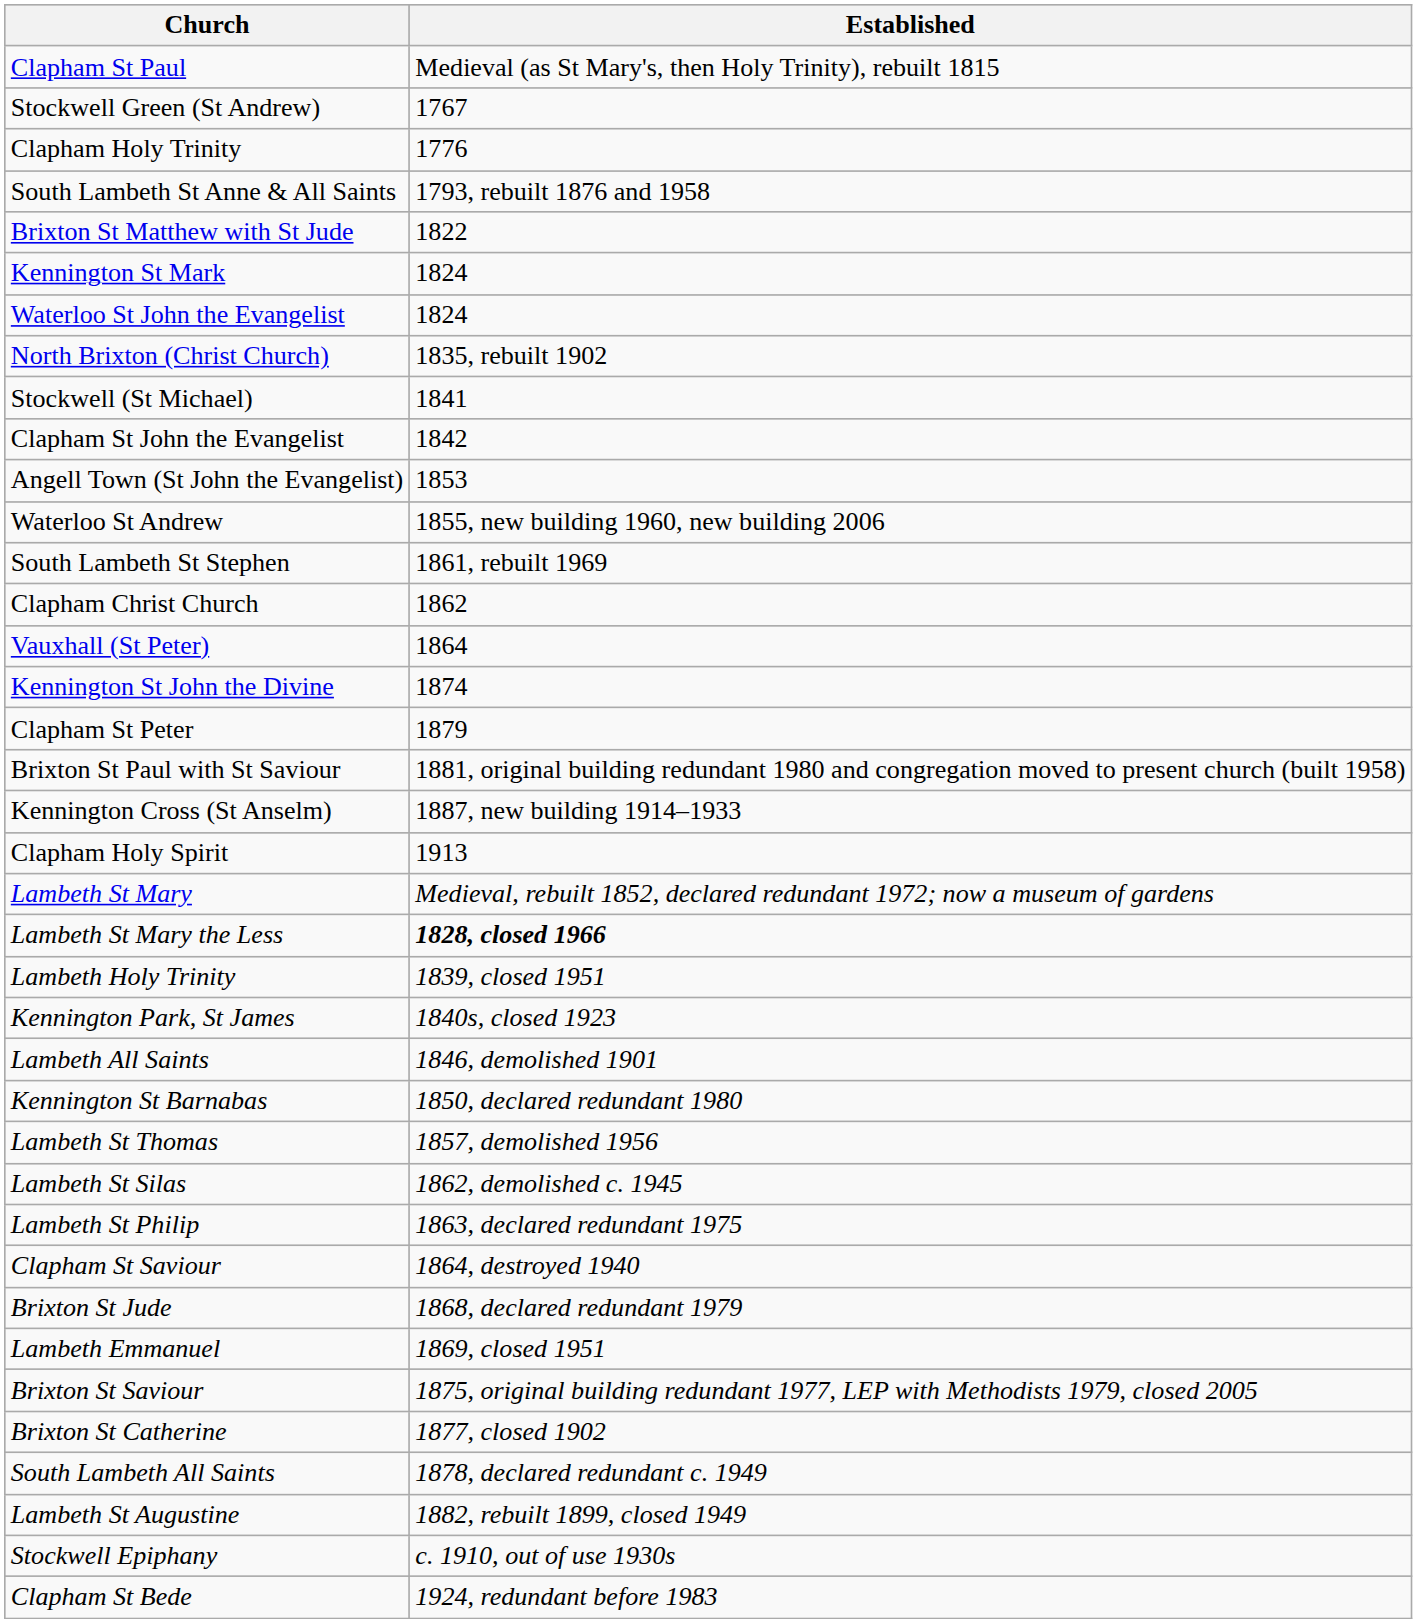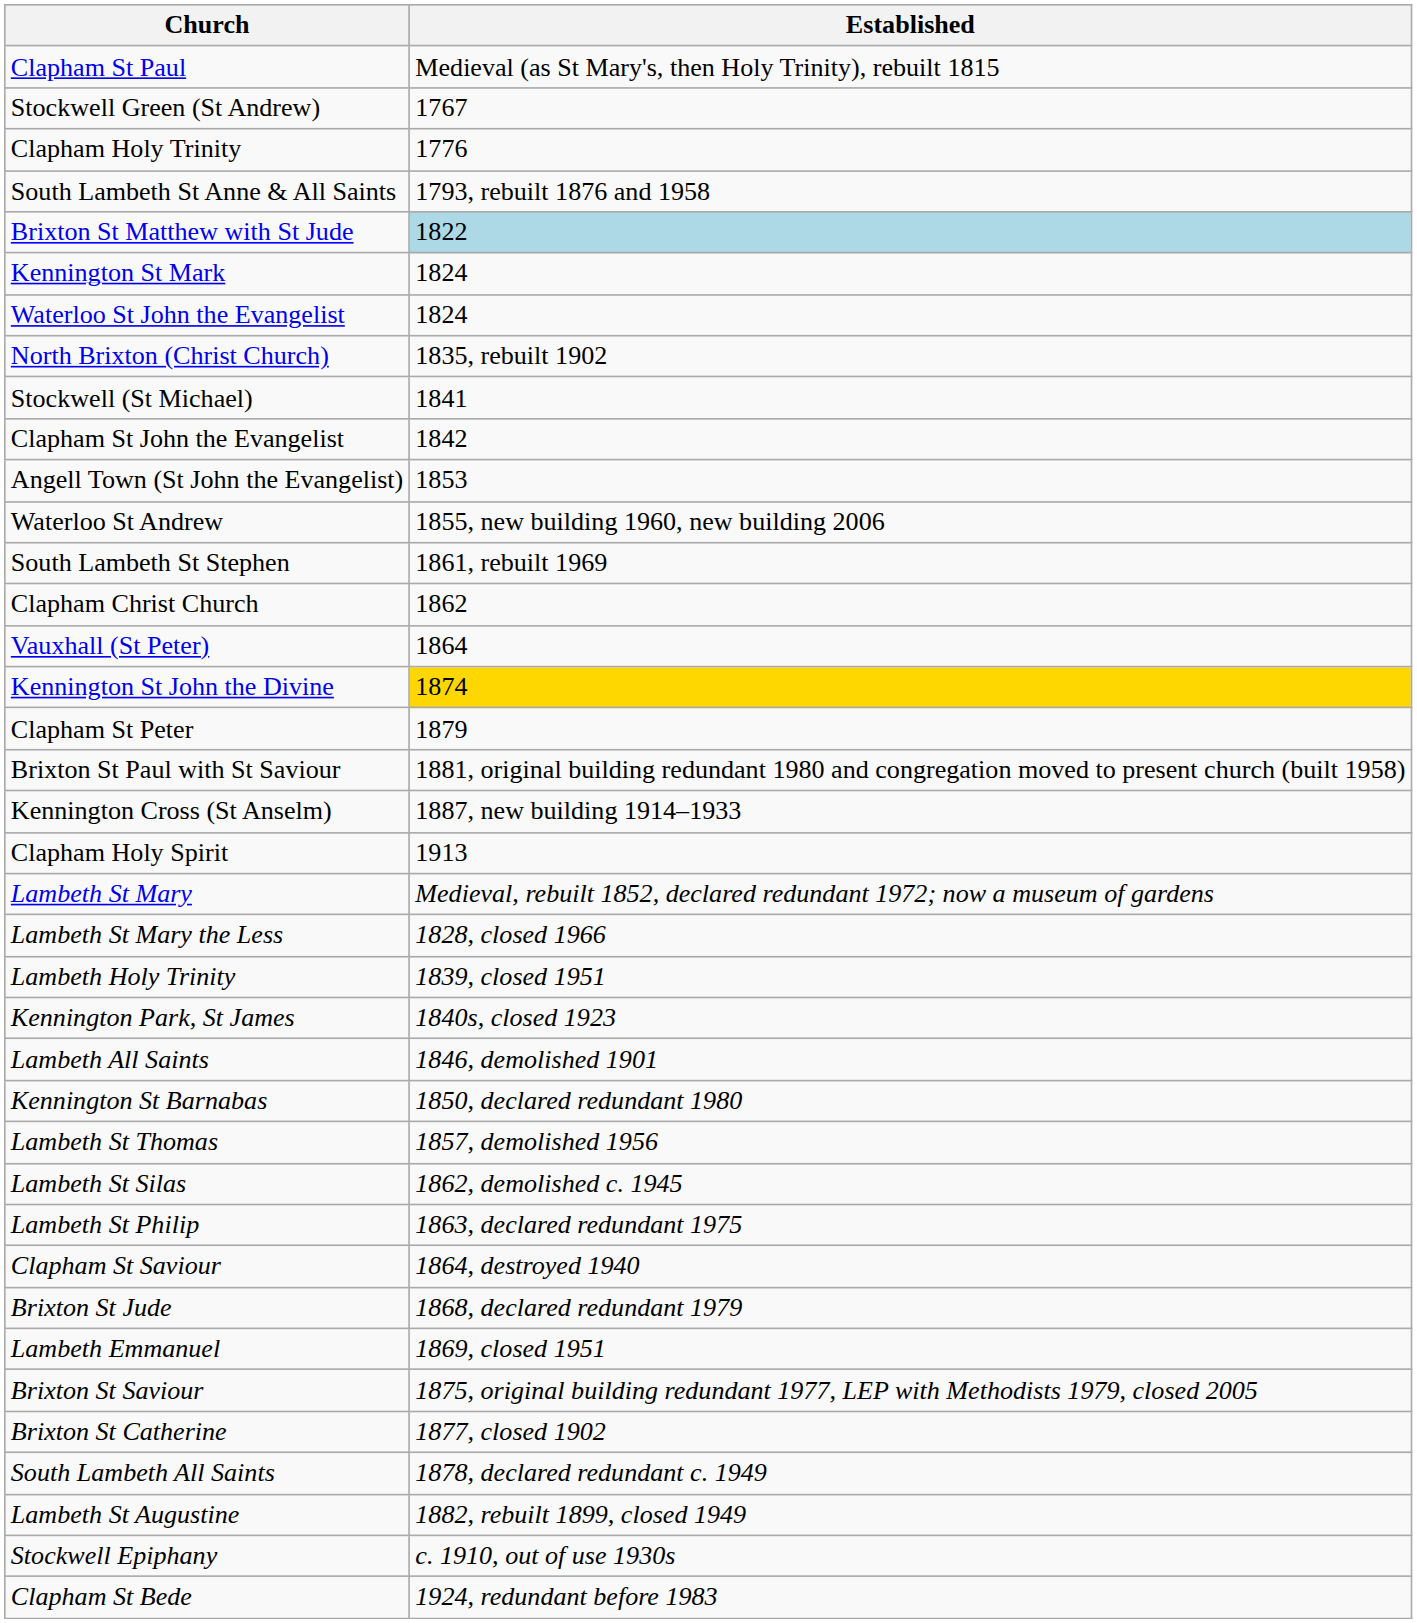(441, 231) no background -> (441, 231) lightblue background
(441, 686) no background -> (441, 686) gold background
(511, 935) bold -> (511, 935) normal
